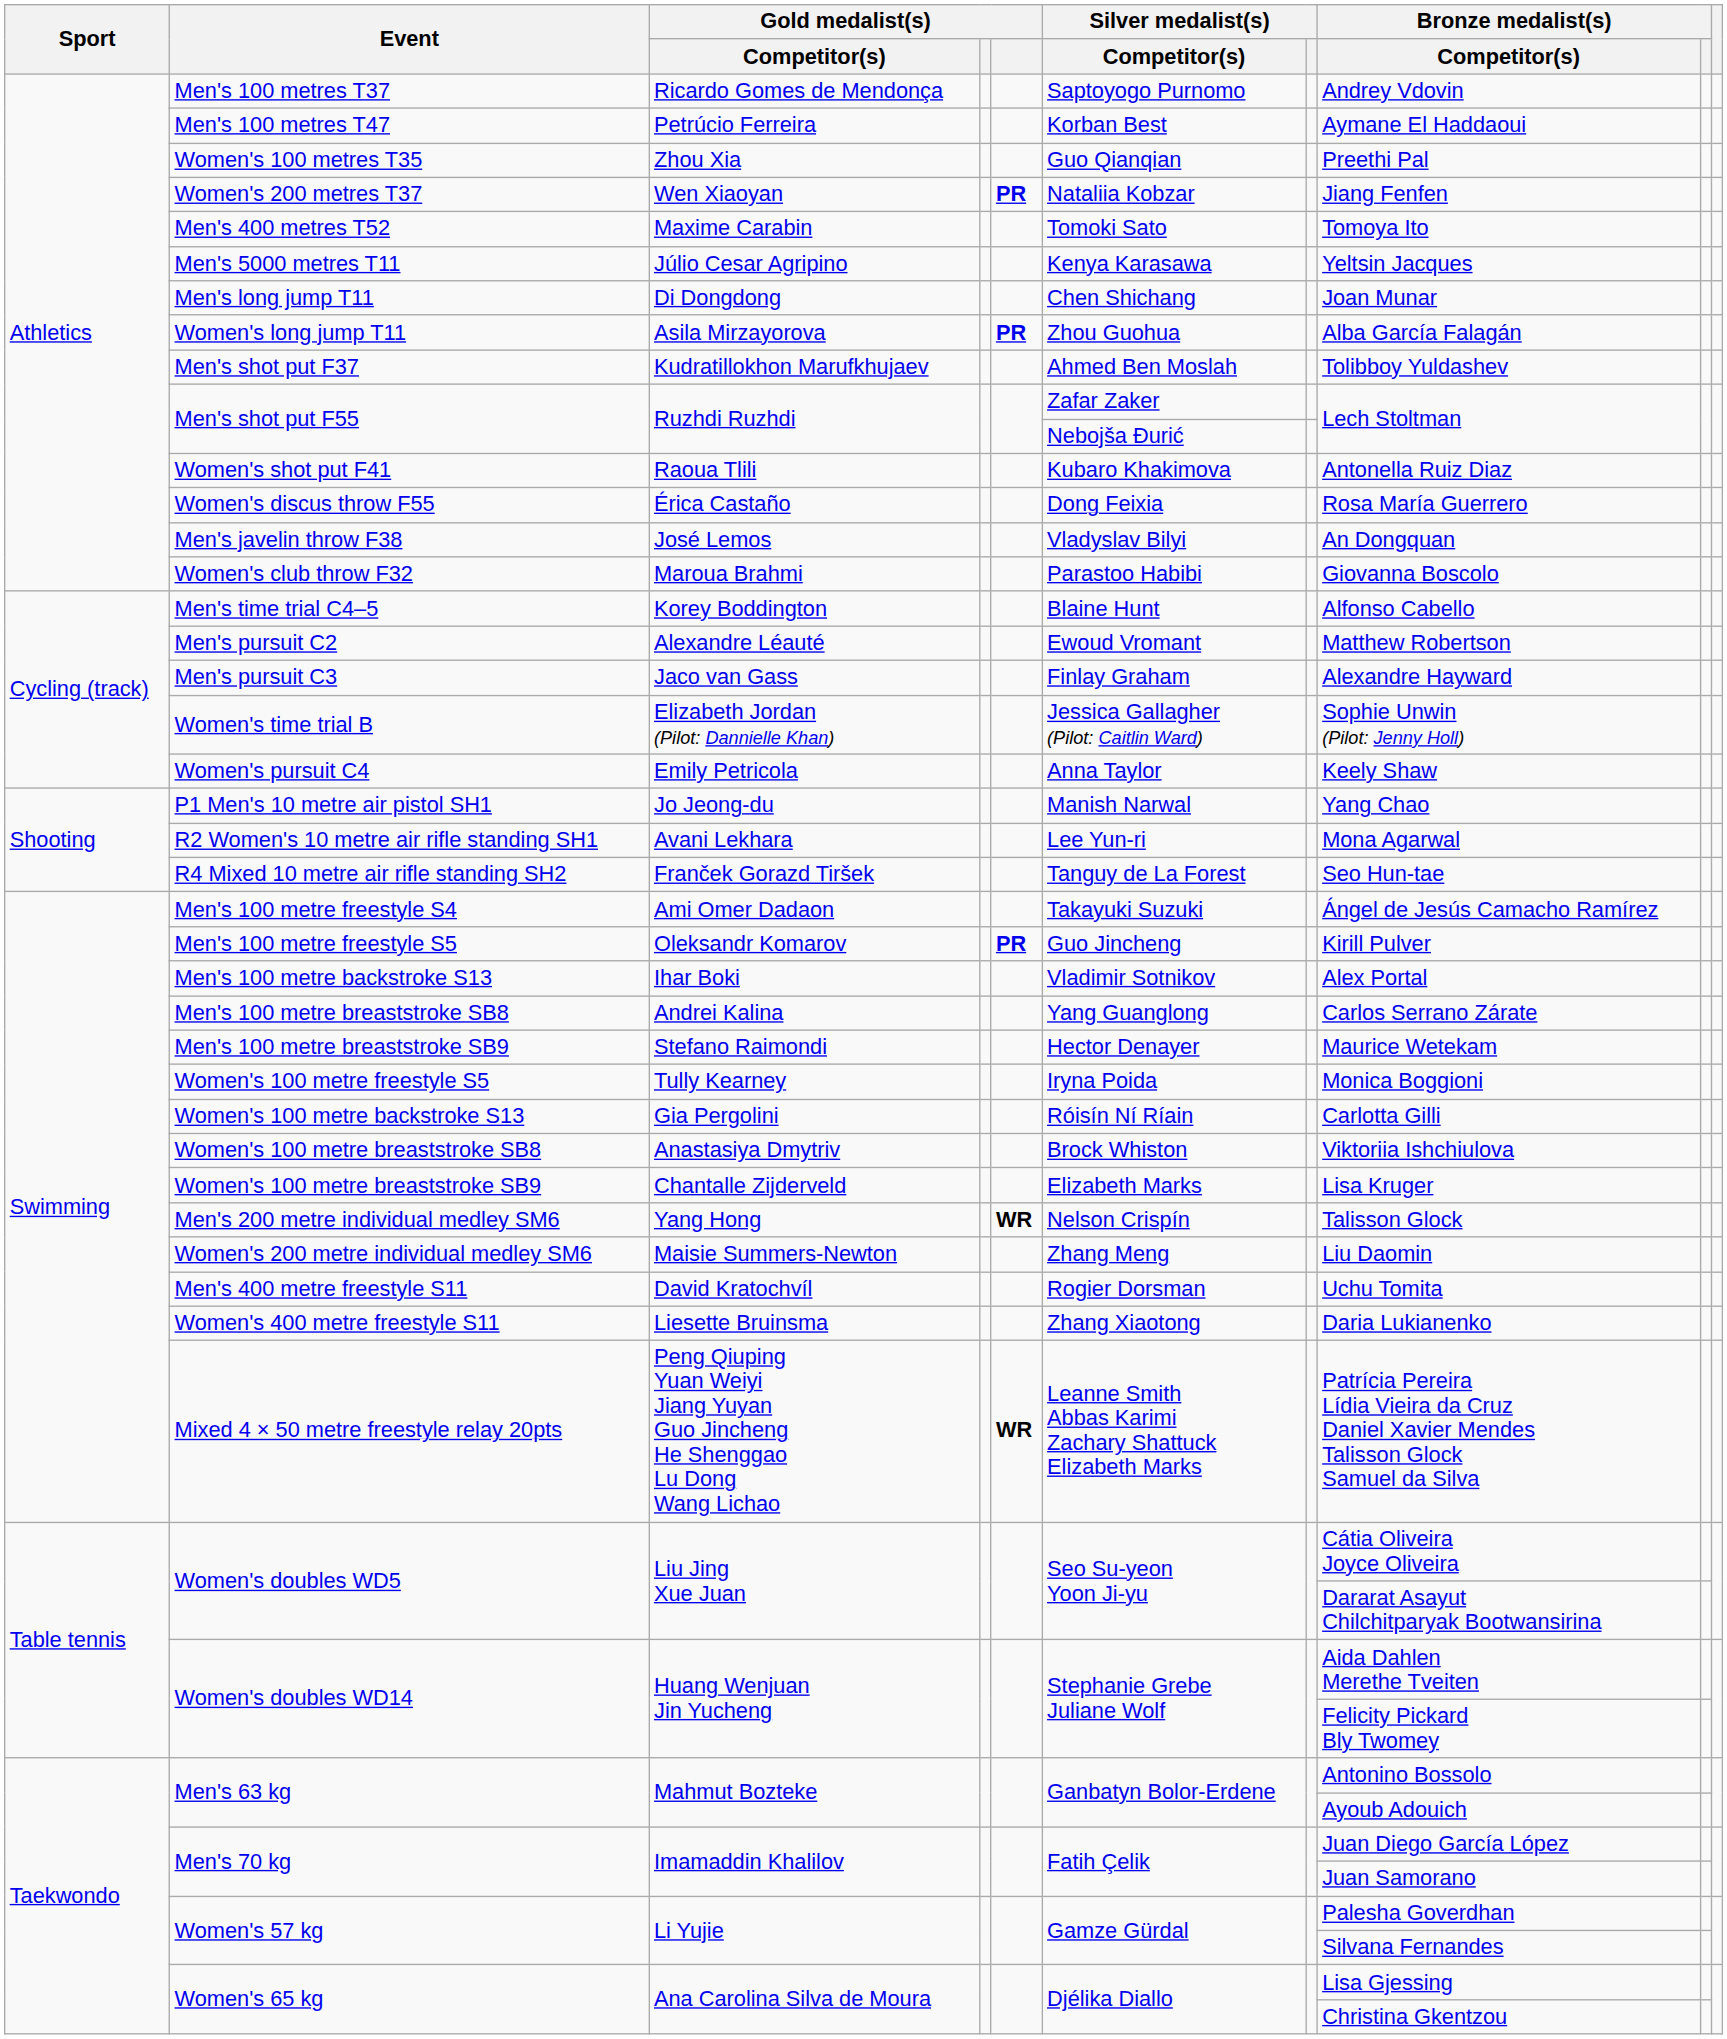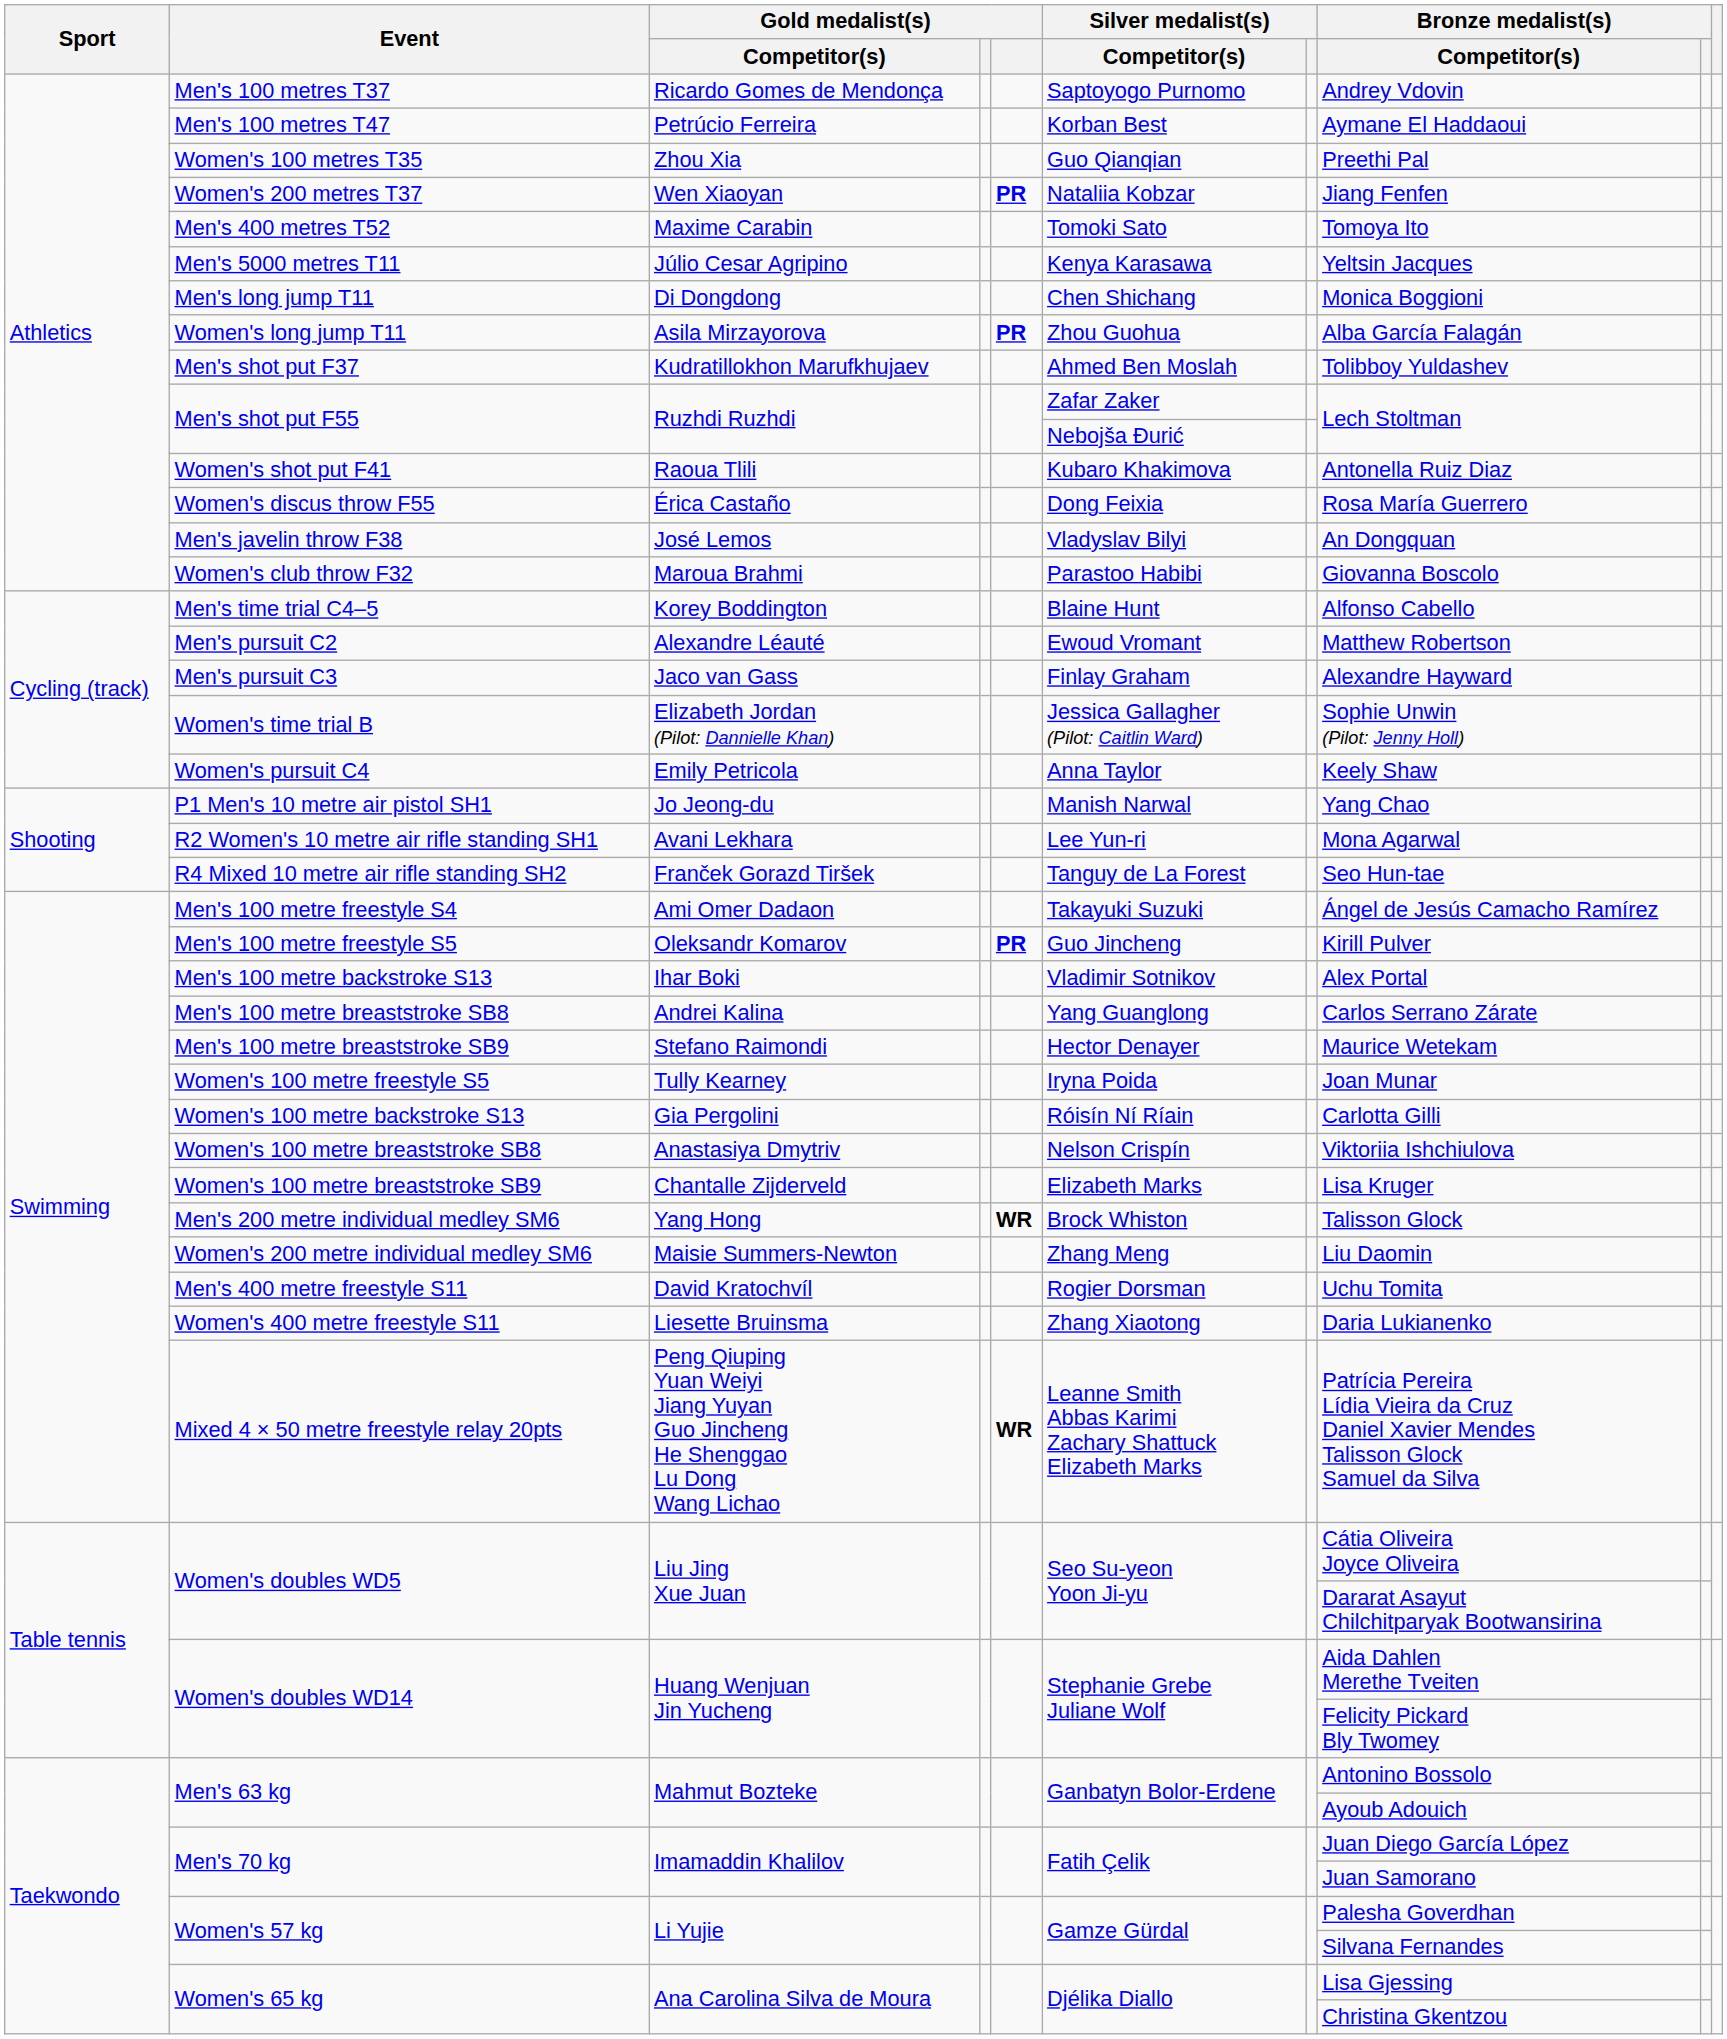(1380, 297) Joan Munar -> (1403, 297) Monica Boggioni
(1403, 1081) Monica Boggioni -> (1380, 1081) Joan Munar
(1117, 1150) Brock Whiston -> (1118, 1150) Nelson Crispín
(1118, 1219) Nelson Crispín -> (1117, 1219) Brock Whiston
